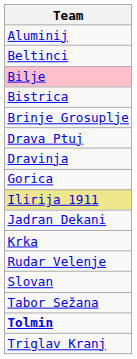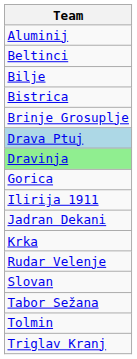(26, 76) pink background -> (26, 76) no background
(45, 138) no background -> (45, 138) lightblue background
(38, 159) no background -> (38, 159) lightgreen background
(53, 200) khaki background -> (53, 200) no background
(30, 323) bold -> (30, 323) normal
